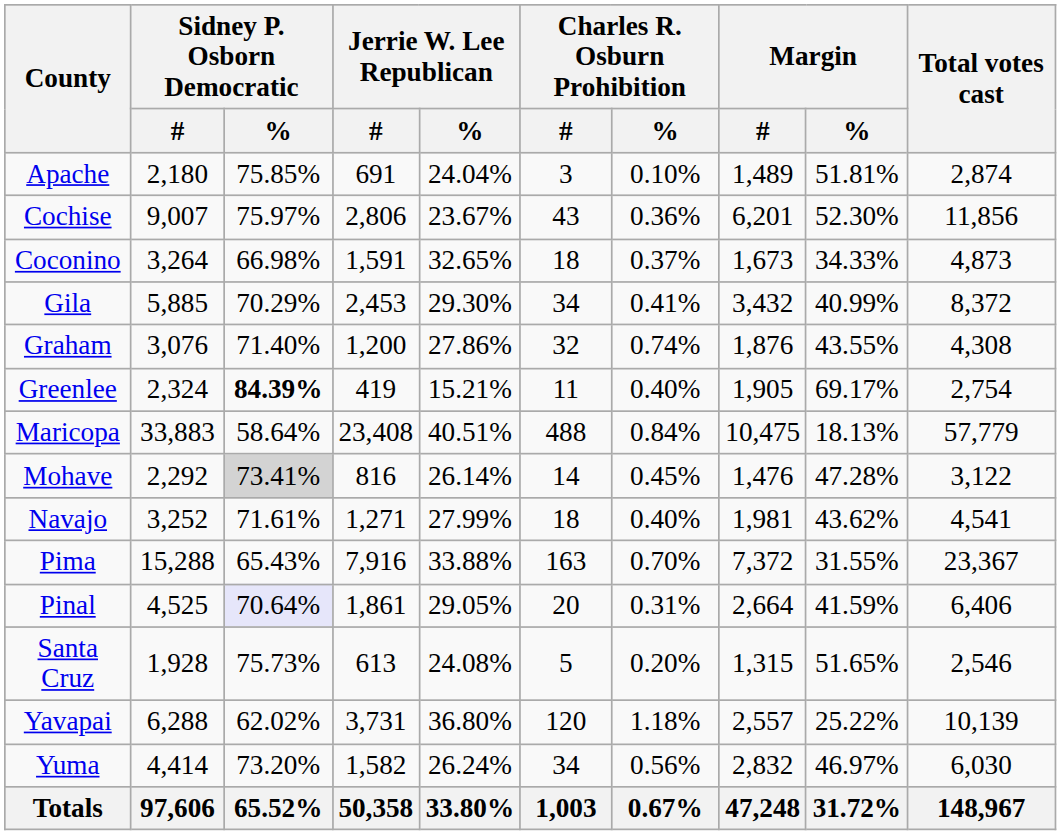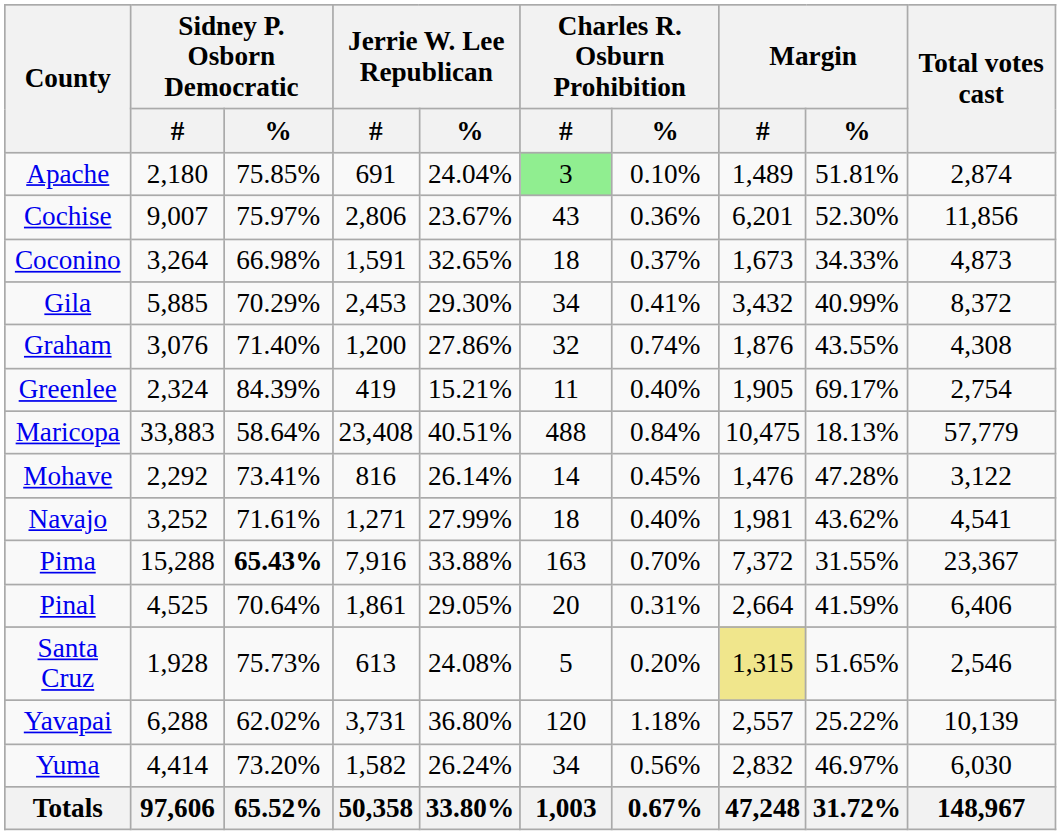(566, 173) no background -> (566, 173) lightgreen background
(278, 389) bold -> (278, 389) normal
(278, 475) lightgrey background -> (278, 475) no background
(278, 561) normal -> (278, 561) bold
(278, 604) lavender background -> (278, 604) no background
(763, 663) no background -> (763, 663) khaki background
